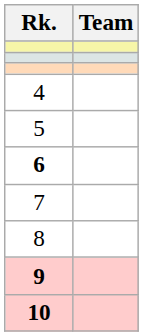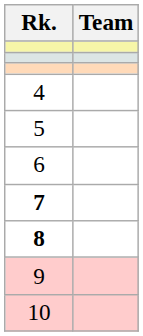(39, 165) bold -> (39, 165) normal
(39, 202) normal -> (39, 202) bold
(39, 238) normal -> (39, 238) bold
(39, 275) bold -> (39, 275) normal
(39, 312) bold -> (39, 312) normal
